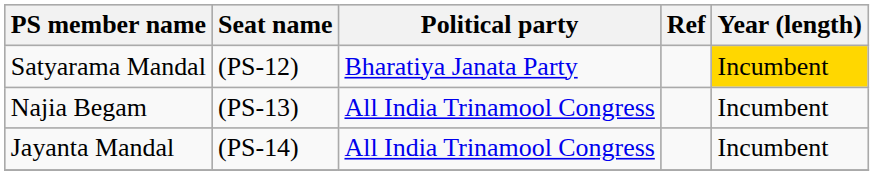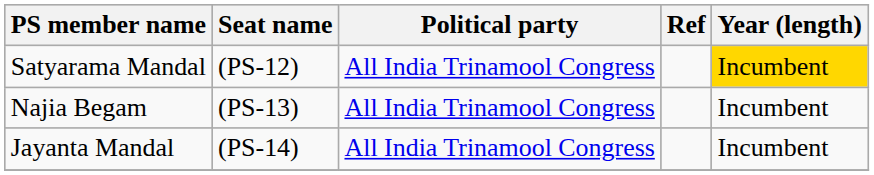(461, 66) Bharatiya Janata Party -> (500, 66) All India Trinamool Congress
